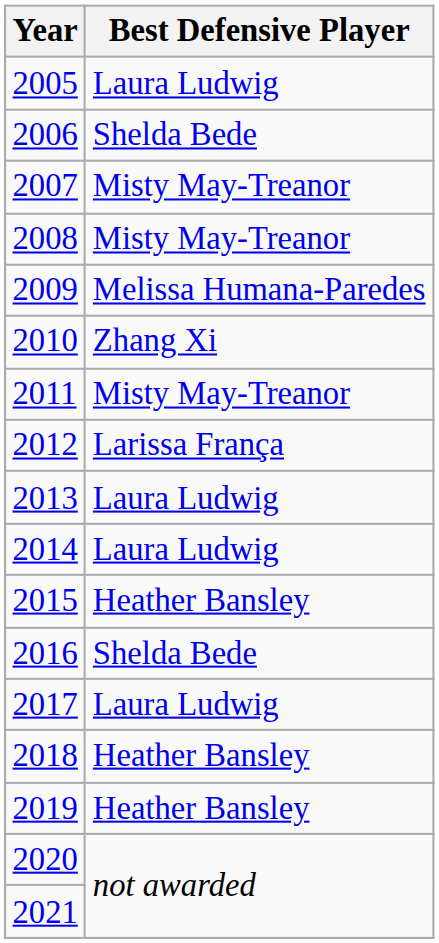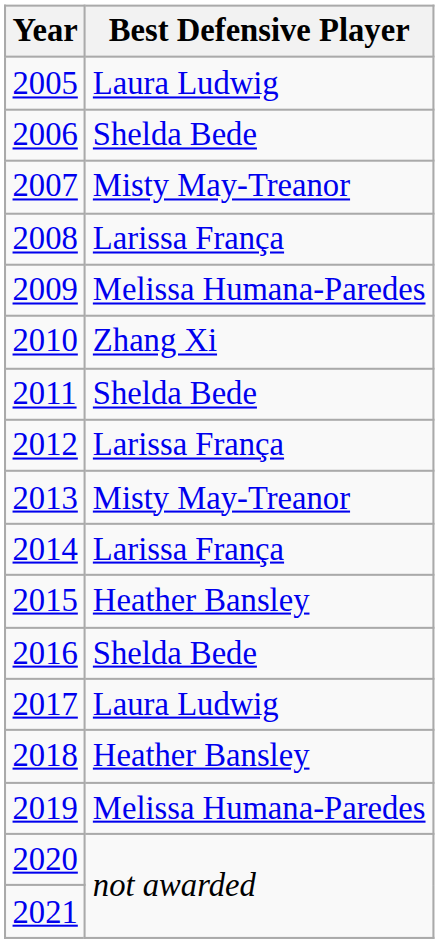(221, 238) Misty May-Treanor -> (188, 238) Larissa França
(221, 393) Misty May-Treanor -> (175, 393) Shelda Bede
(186, 496) Laura Ludwig -> (221, 496) Misty May-Treanor
(186, 548) Laura Ludwig -> (188, 548) Larissa França
(201, 807) Heather Bansley -> (259, 807) Melissa Humana-Paredes
